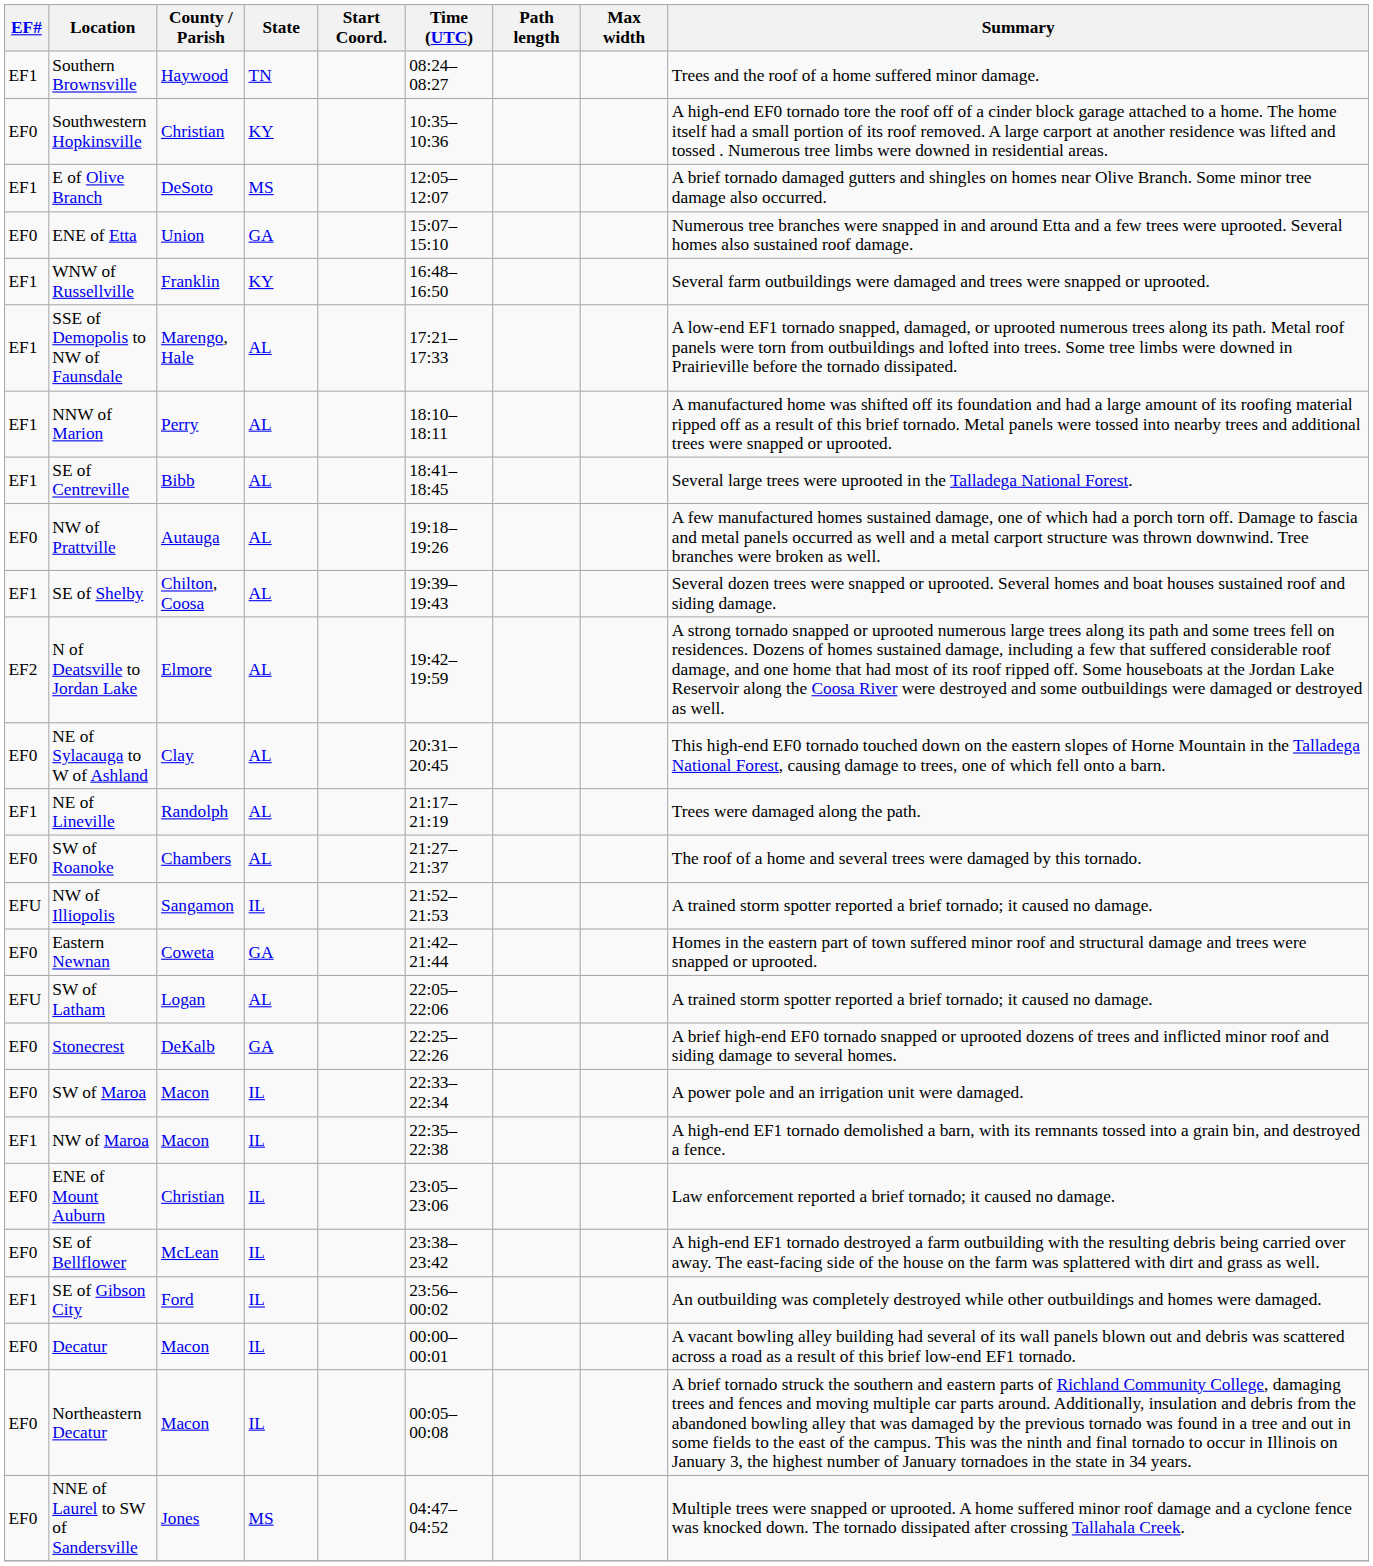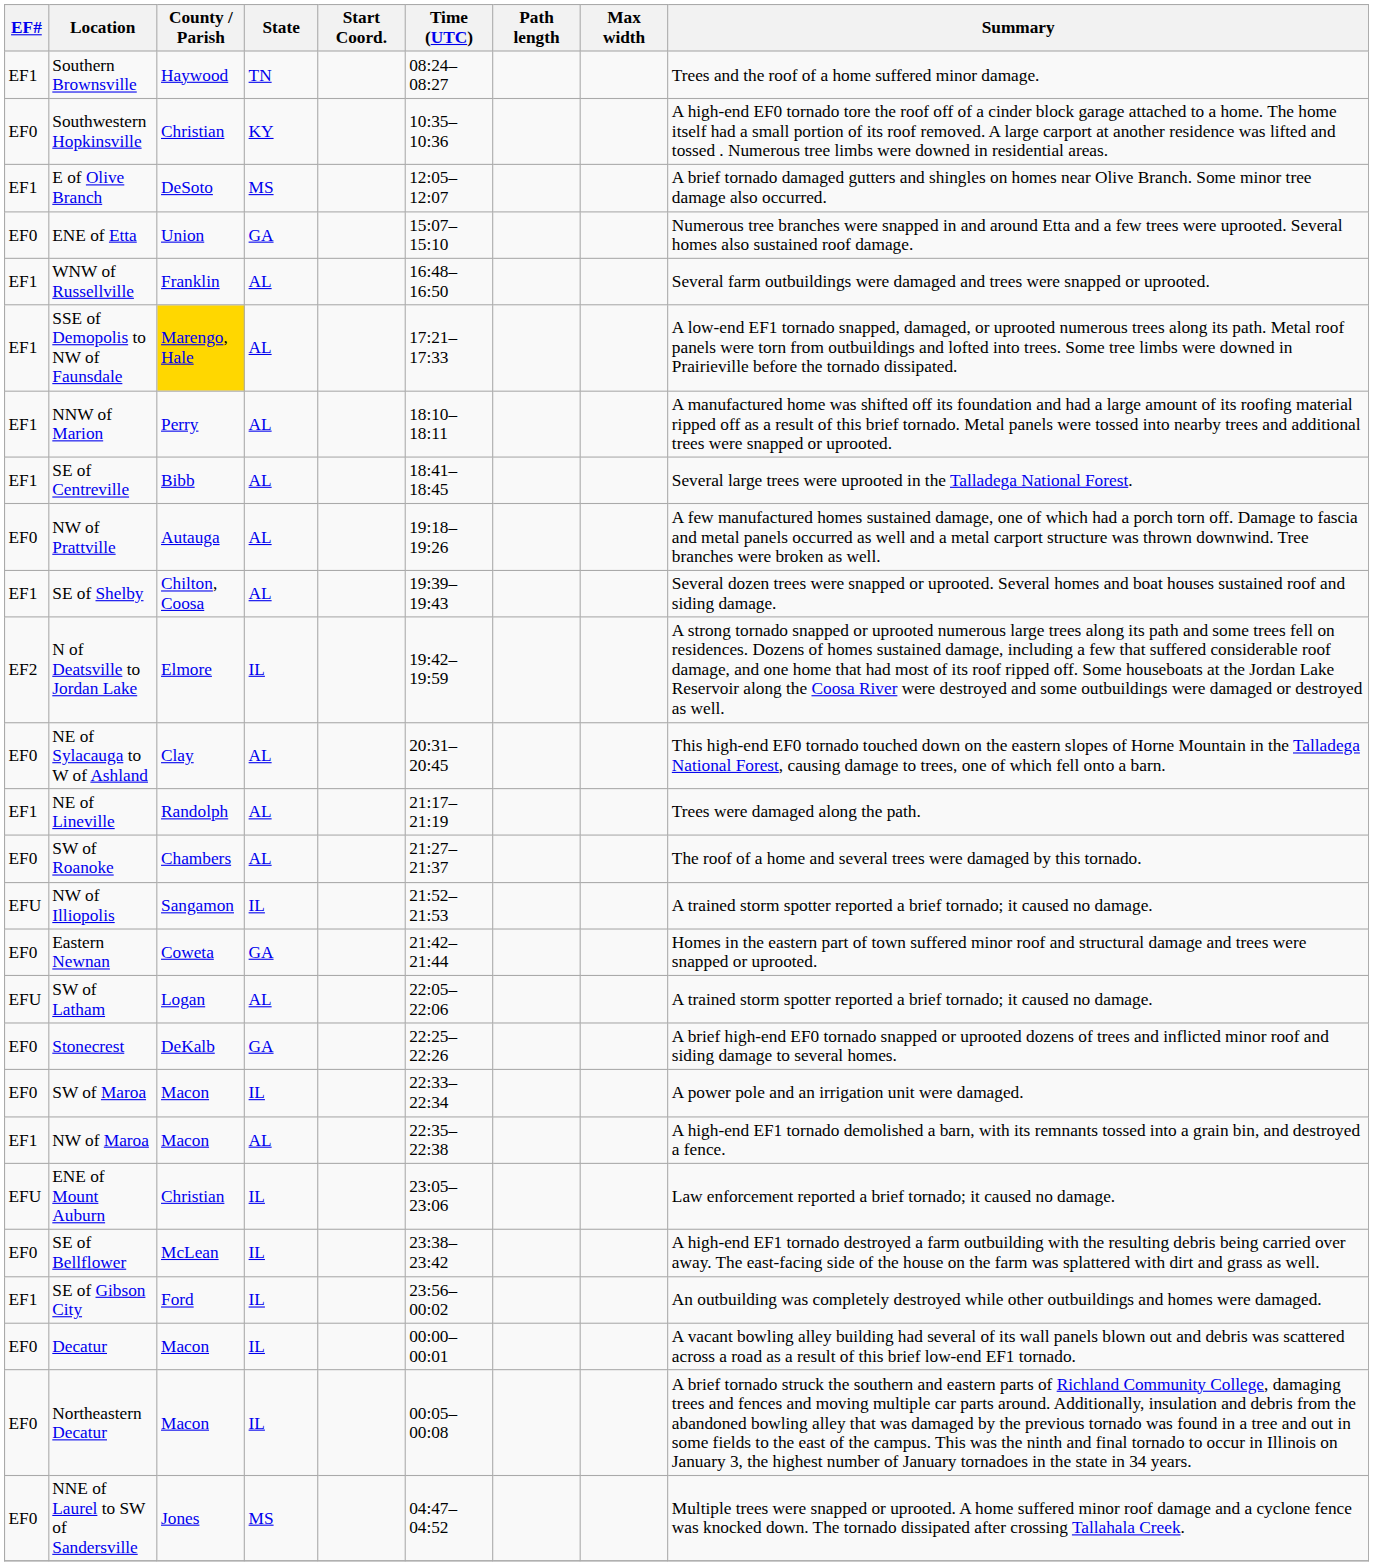(261, 281) KY -> (260, 281) AL
(194, 347) no background -> (194, 347) gold background
(260, 669) AL -> (257, 669) IL
(257, 1139) IL -> (260, 1139) AL
(23, 1196) EF0 -> (25, 1196) EFU
